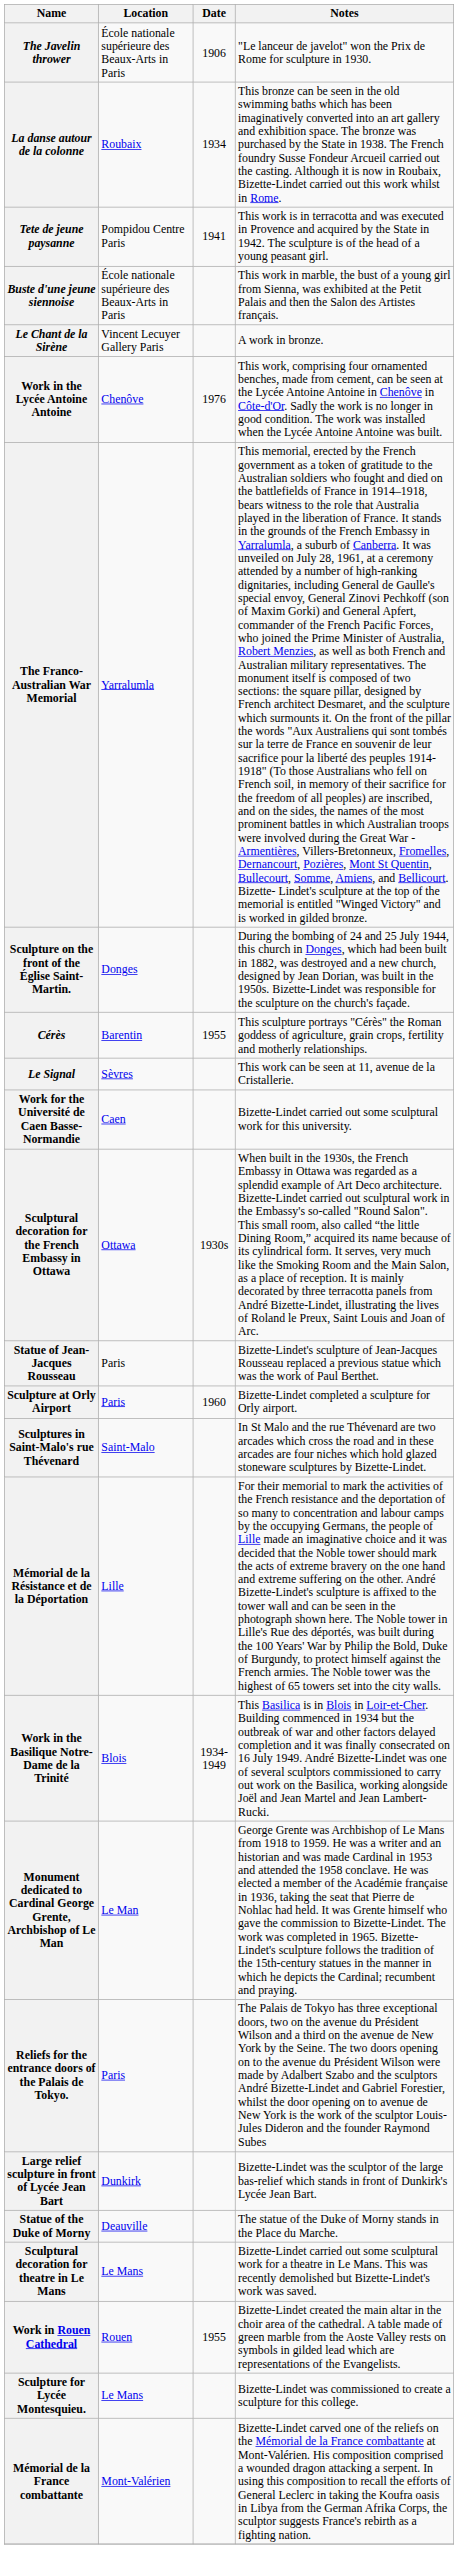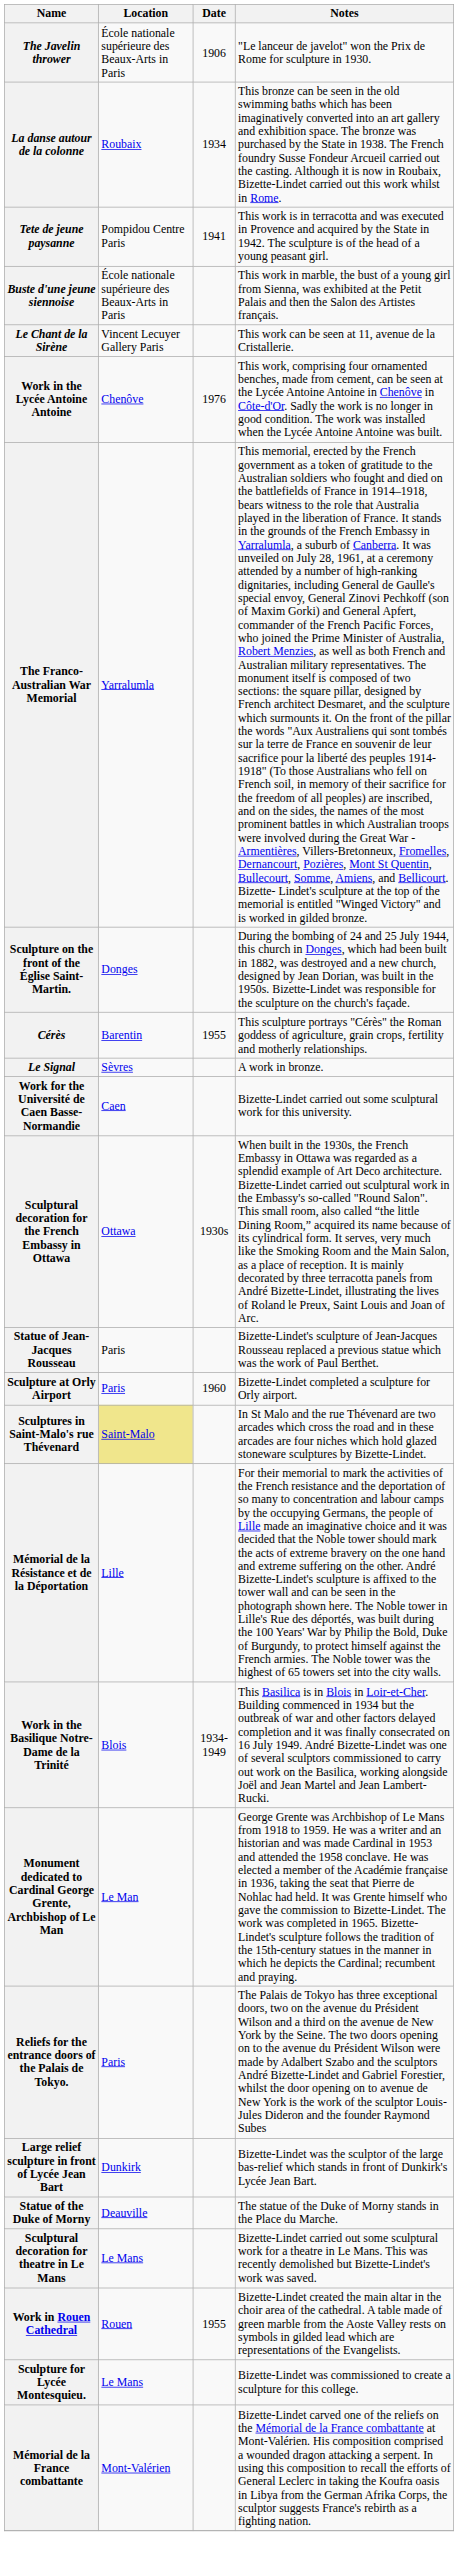(281, 340) A work in bronze. -> (336, 340) This work can be seen at 11, avenue de la Cristallerie.
(336, 1074) This work can be seen at 11, avenue de la Cristallerie. -> (281, 1067) A work in bronze.
(128, 1447) no background -> (128, 1434) khaki background
